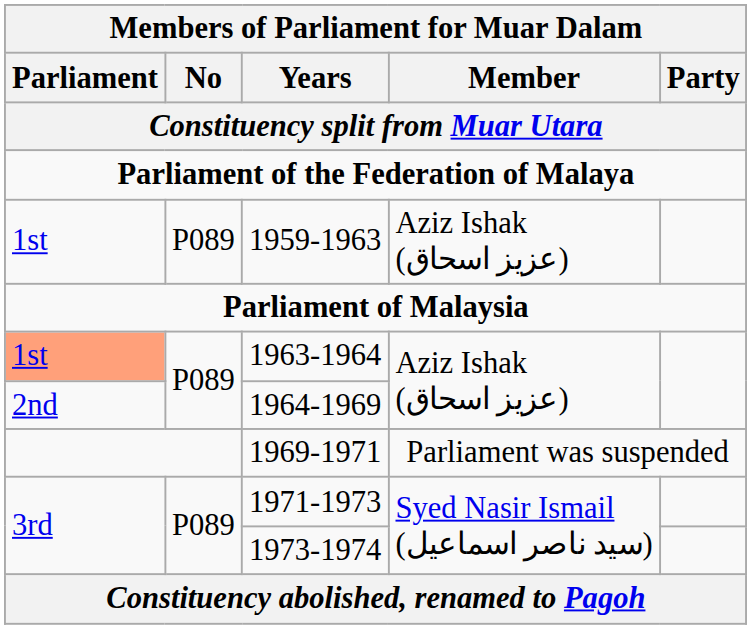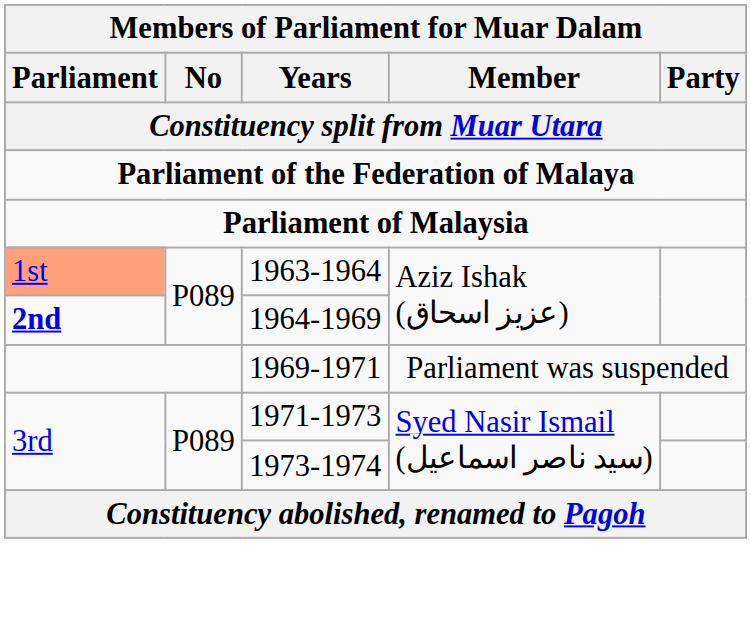- row: (315, 240)
(35, 404) normal -> (37, 319) bold
